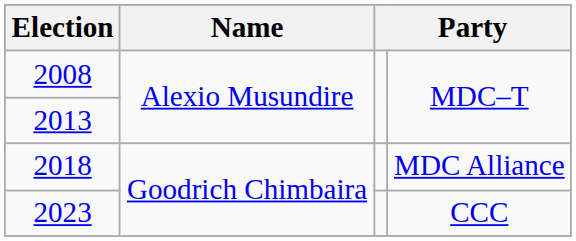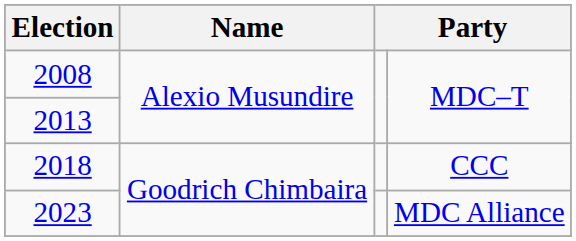(479, 166) MDC Alliance -> (479, 166) CCC
(479, 212) CCC -> (479, 212) MDC Alliance
